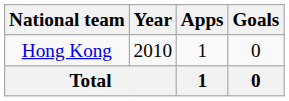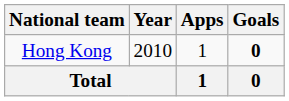(256, 50) normal -> (256, 50) bold
